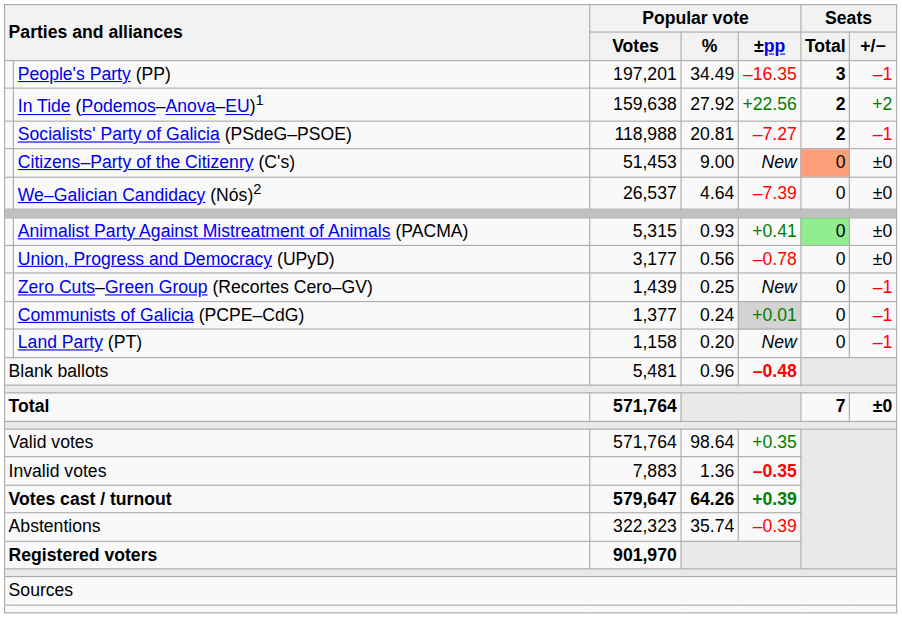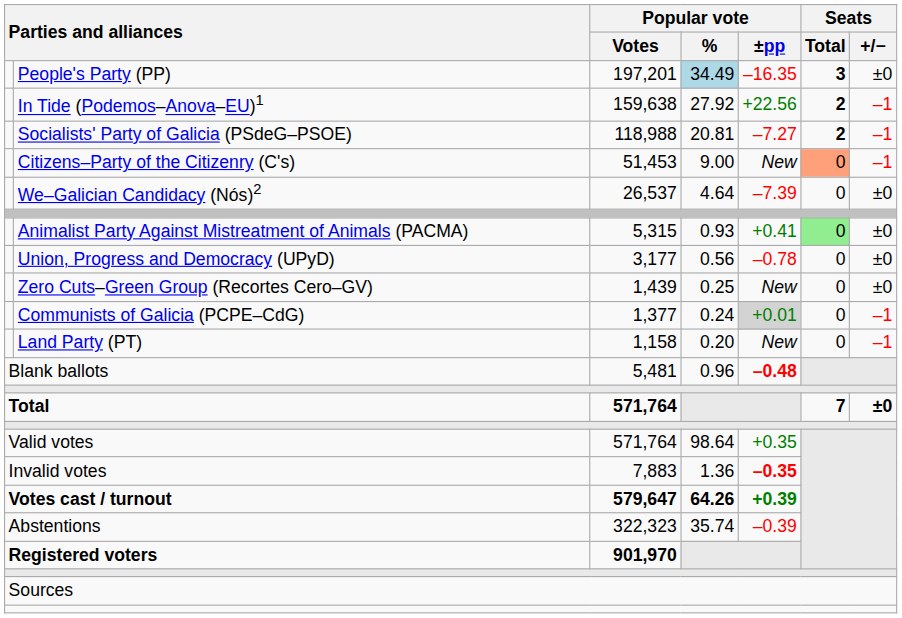(712, 74) no background -> (712, 74) lightblue background
(882, 74) –1 -> (883, 74) ±0
(882, 104) +2 -> (882, 104) –1
(883, 162) ±0 -> (882, 162) –1
(882, 287) –1 -> (883, 287) ±0
